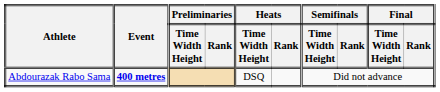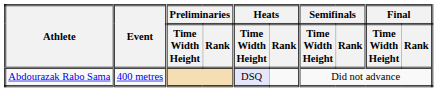(141, 77) bold -> (140, 77) normal
(254, 77) no background -> (252, 77) lavender background
